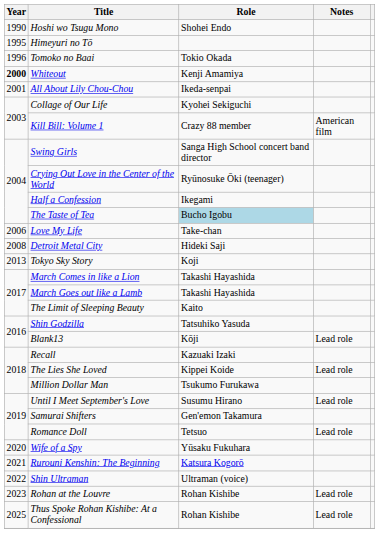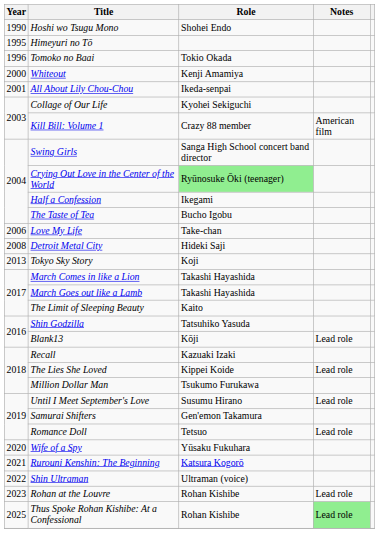(16, 74) bold -> (16, 74) normal
(232, 178) no background -> (232, 178) lightgreen background
(206, 215) lightblue background -> (206, 215) no background
(334, 515) no background -> (334, 515) lightgreen background
